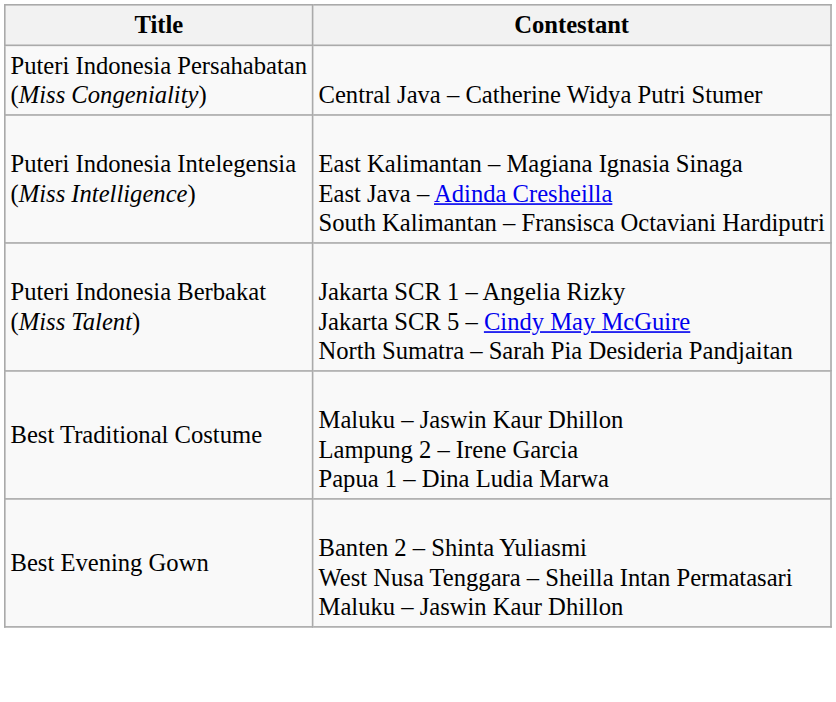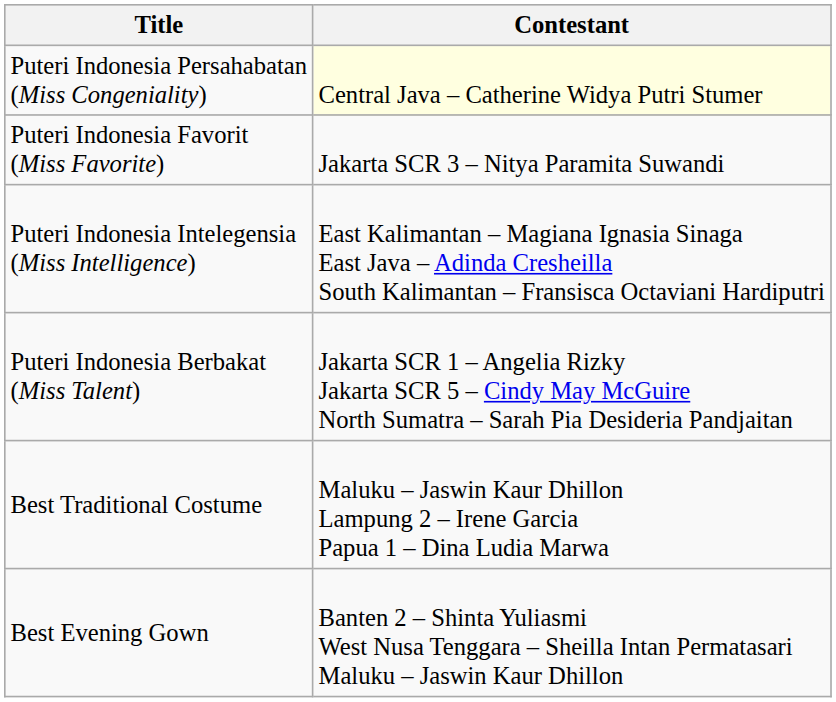(541, 94) no background -> (541, 94) lightyellow background
+ row: (129, 149)
